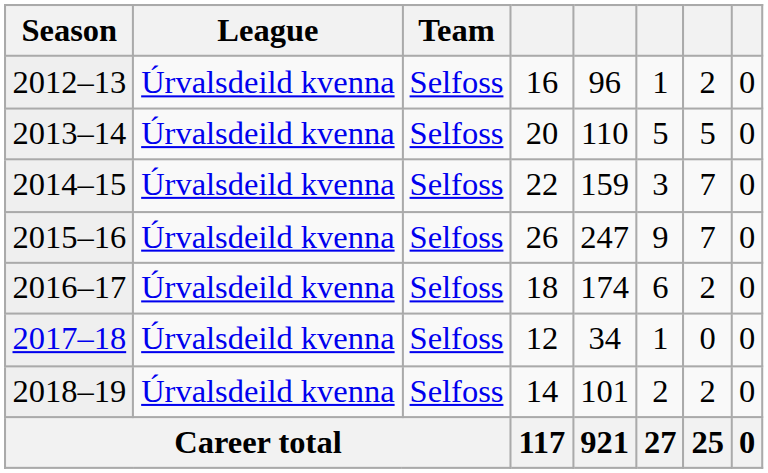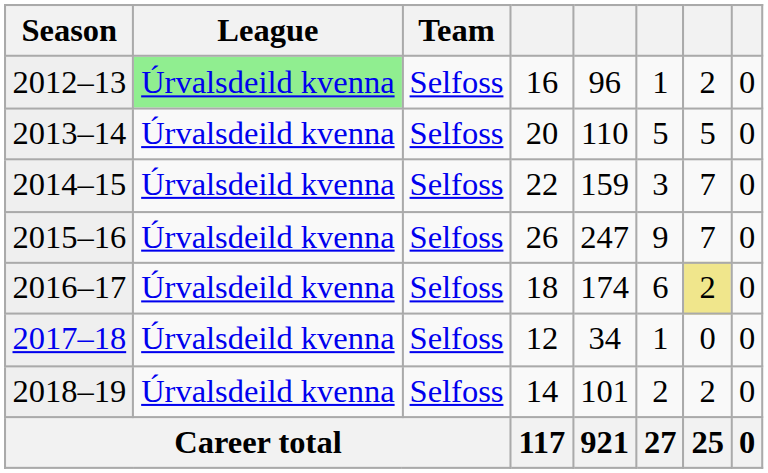(268, 81) no background -> (268, 81) lightgreen background
(708, 287) no background -> (708, 287) khaki background
